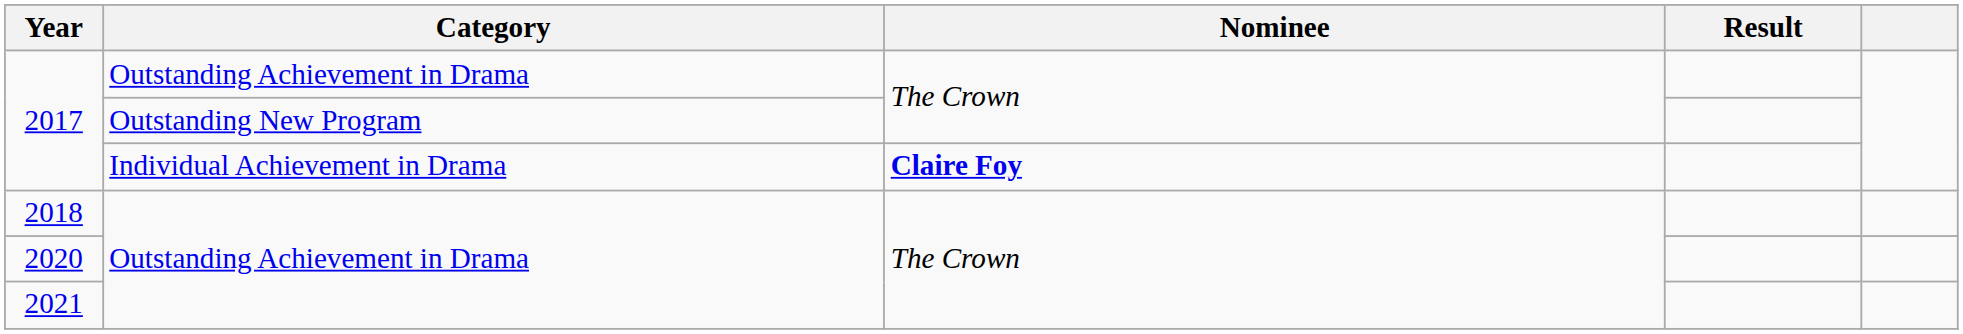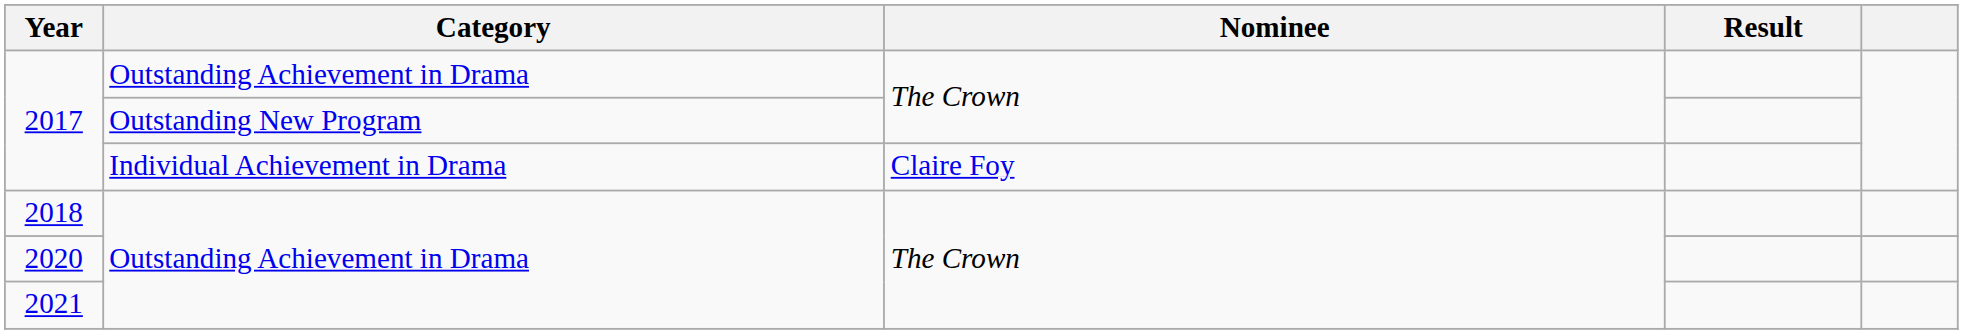(956, 166) bold -> (953, 166) normal
